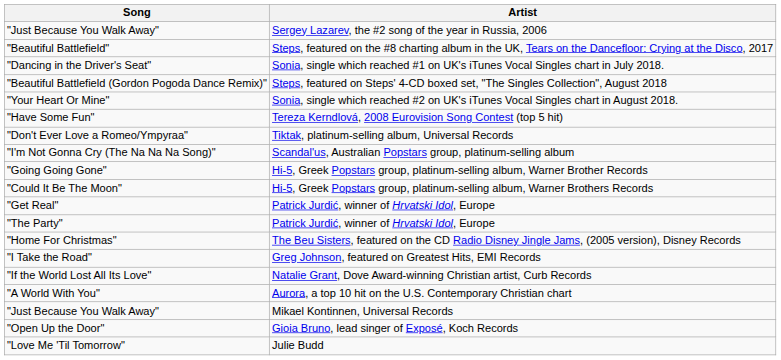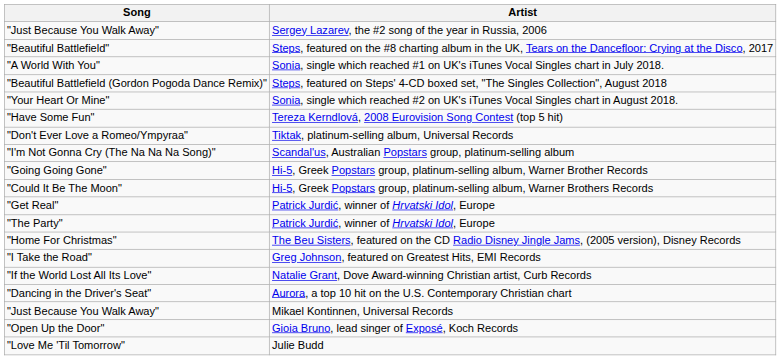(79, 65) "Dancing in the Driver's Seat" -> (53, 65) "A World With You"
(53, 293) "A World With You" -> (79, 293) "Dancing in the Driver's Seat"
